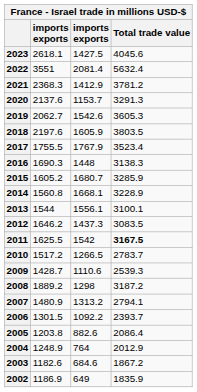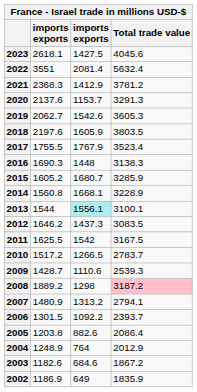(88, 208) no background -> (88, 208) paleturquoise background
(128, 239) bold -> (128, 239) normal
(128, 286) no background -> (128, 286) pink background
